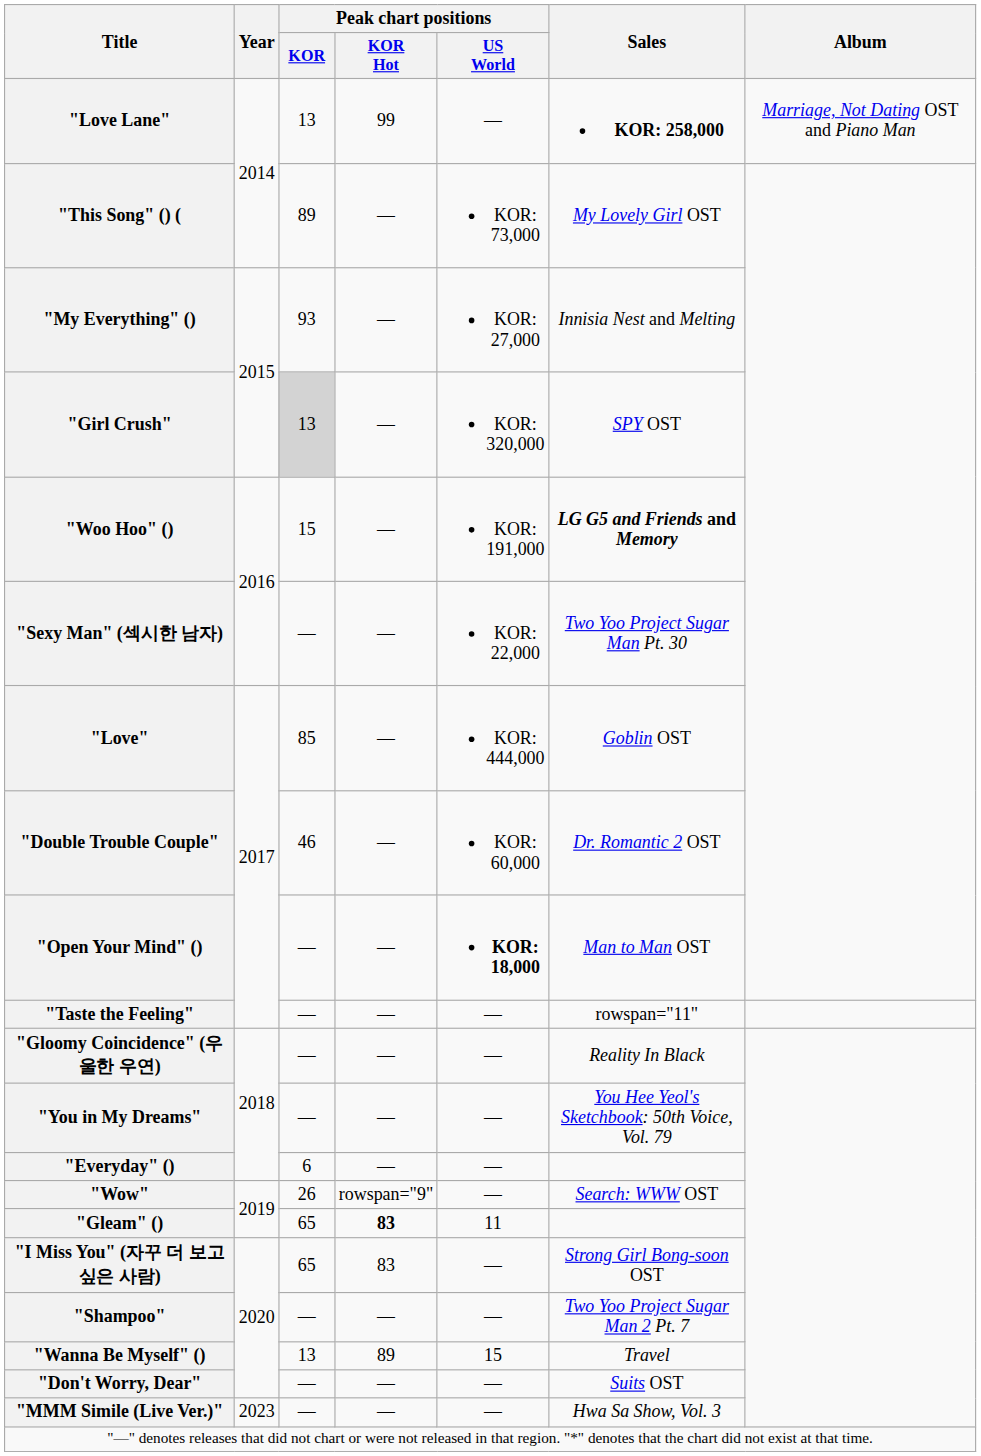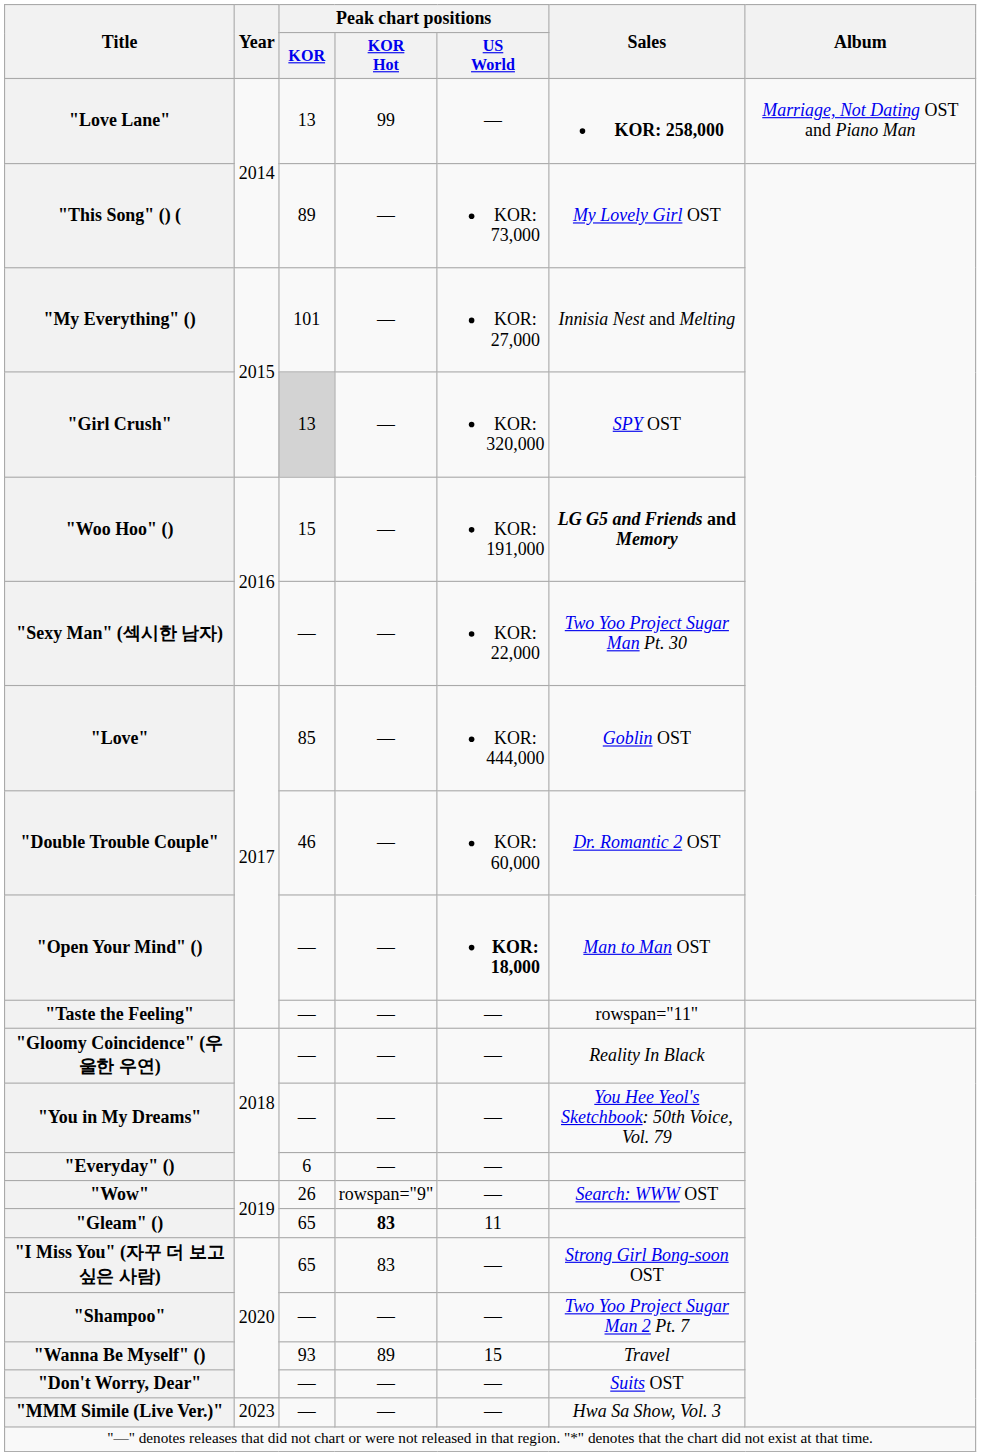(307, 319) 93 -> (307, 319) 101
(307, 1355) 13 -> (307, 1355) 93
